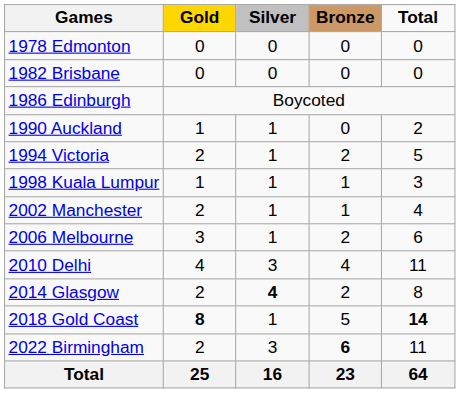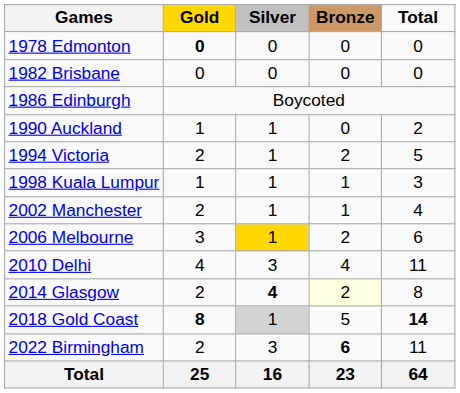(200, 45) normal -> (200, 45) bold
(272, 237) no background -> (272, 237) gold background
(345, 292) no background -> (345, 292) lightyellow background
(272, 319) no background -> (272, 319) lightgrey background
